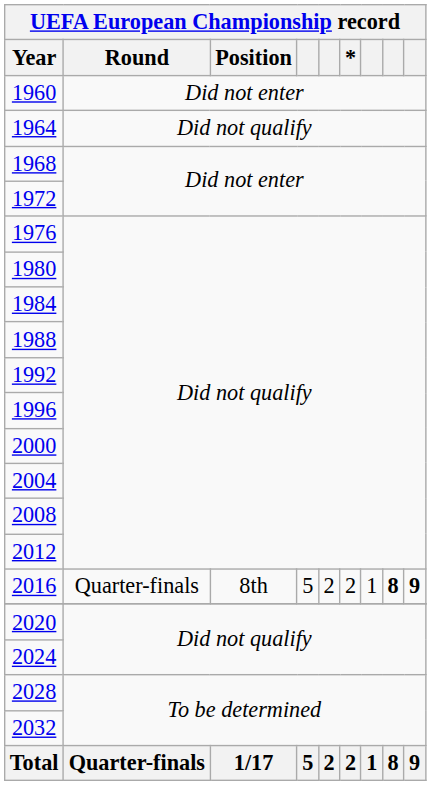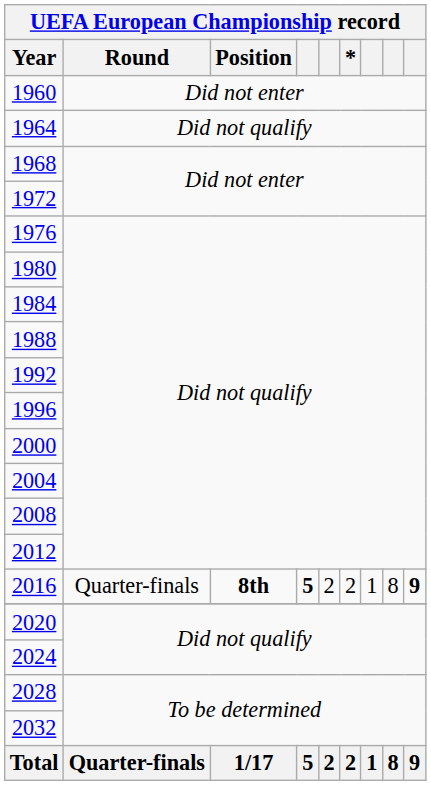(254, 586) normal -> (254, 586) bold
(308, 586) normal -> (308, 586) bold
(393, 586) bold -> (393, 586) normal
